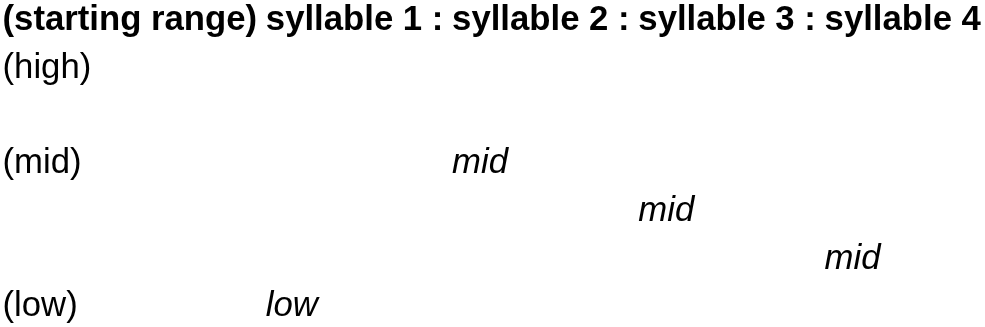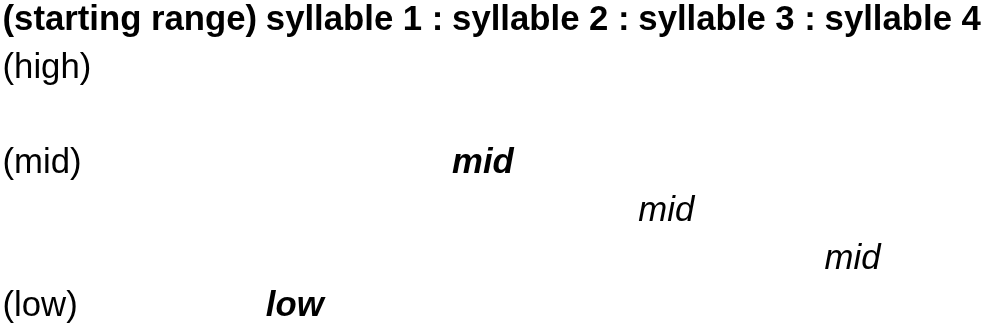(480, 161) normal -> (483, 161) bold
(292, 304) normal -> (295, 304) bold
